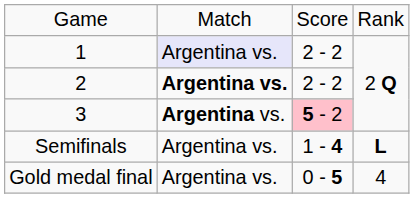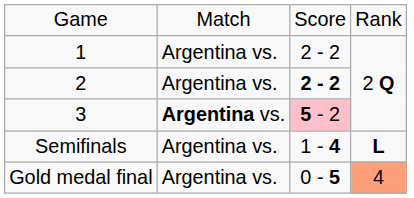(220, 51) lavender background -> (220, 51) no background
(225, 83) bold -> (220, 83) normal
(322, 83) normal -> (320, 83) bold
(381, 177) no background -> (378, 177) lightsalmon background
